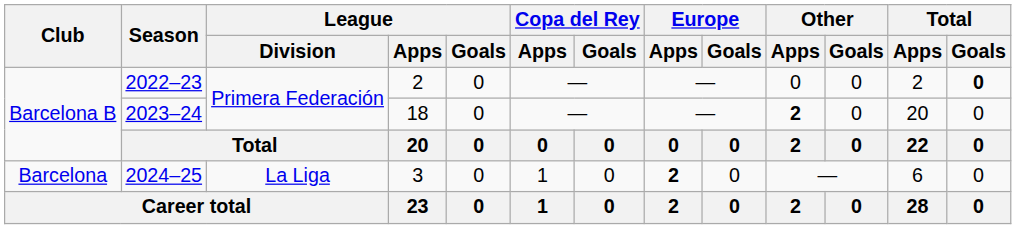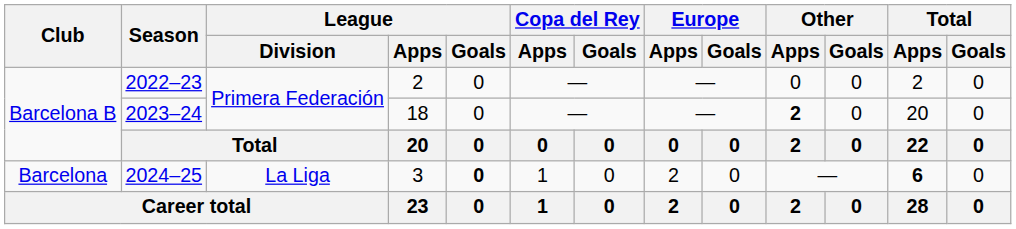(979, 82) bold -> (979, 82) normal
(479, 176) normal -> (479, 176) bold
(673, 176) bold -> (673, 176) normal
(917, 176) normal -> (917, 176) bold
